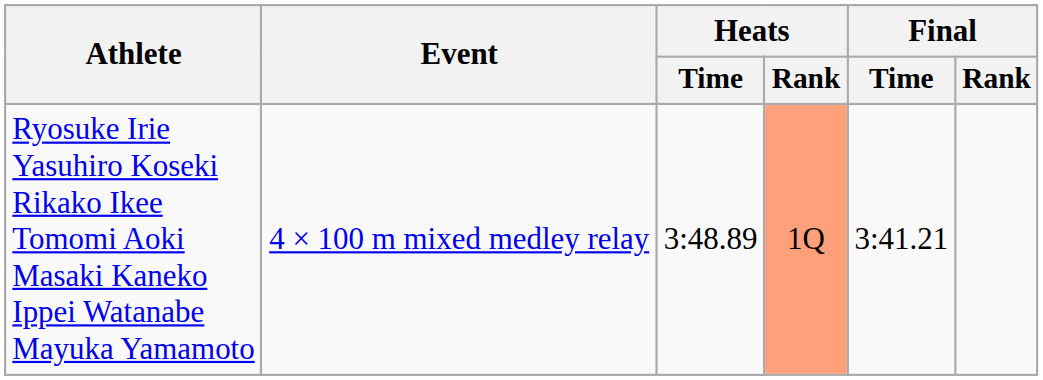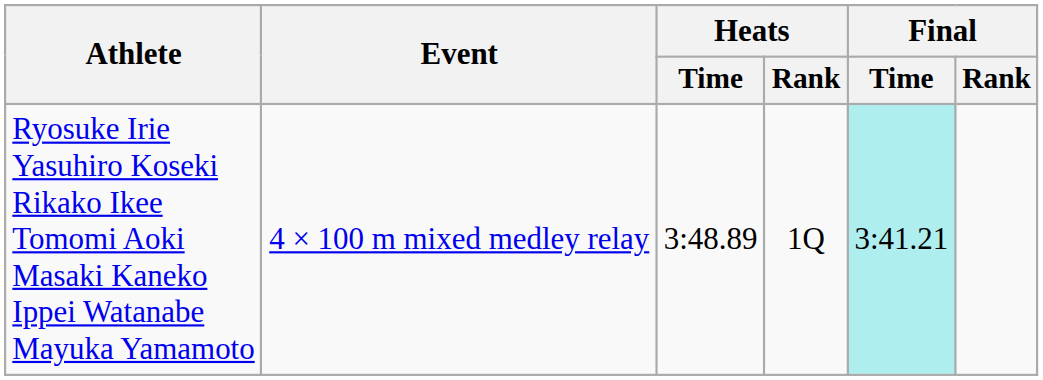(806, 239) lightsalmon background -> (806, 239) no background
(901, 239) no background -> (901, 239) paleturquoise background
